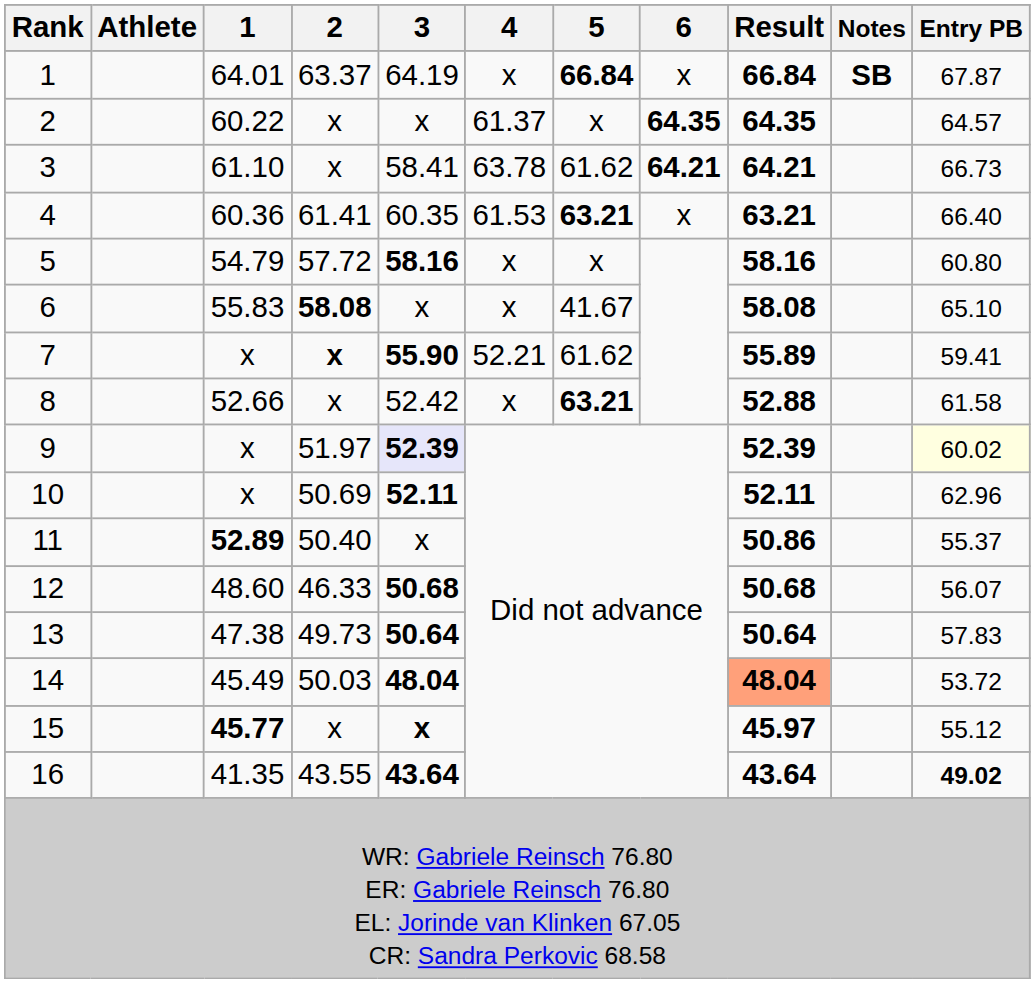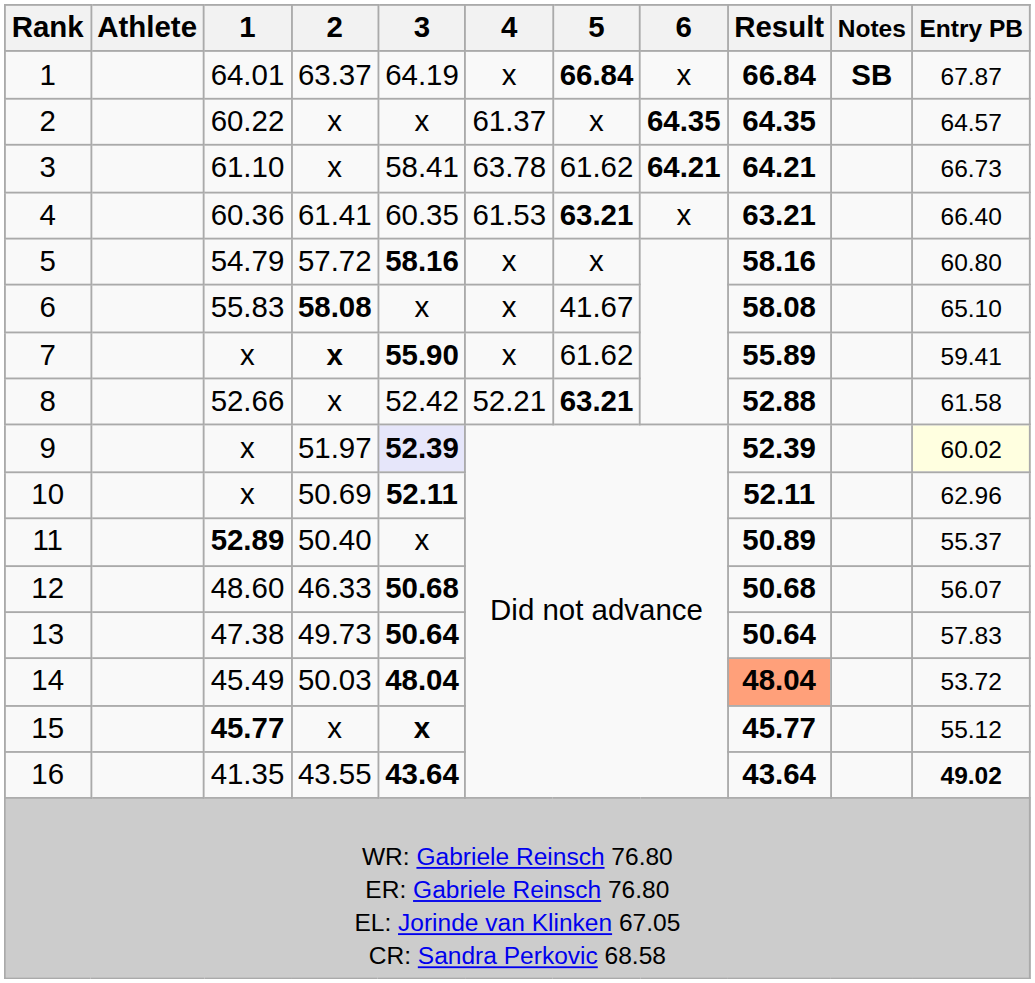(509, 354) 52.21 -> (509, 354) x
(509, 401) x -> (509, 401) 52.21
(779, 541) 50.86 -> (779, 541) 50.89
(779, 728) 45.97 -> (779, 728) 45.77
